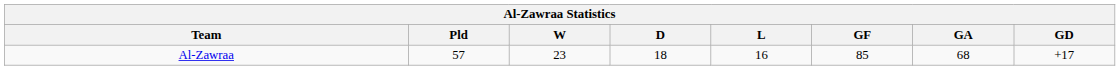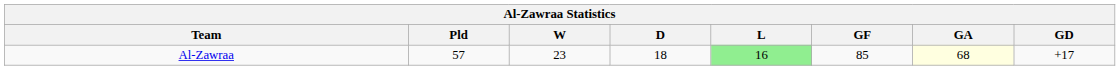(761, 55) no background -> (761, 55) lightgreen background
(963, 55) no background -> (963, 55) lightyellow background
